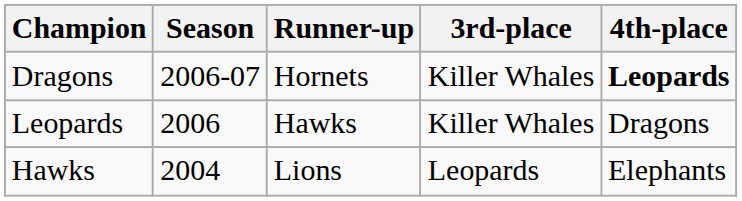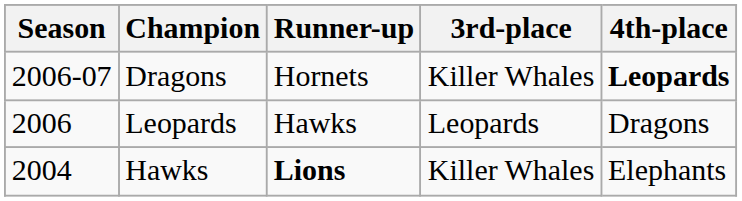columns swapped: (210, 28) <-> (79, 28)
(511, 123) Killer Whales -> (484, 123) Leopards
(308, 170) normal -> (310, 170) bold
(484, 170) Leopards -> (511, 170) Killer Whales
